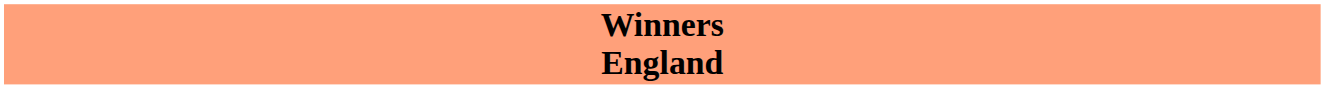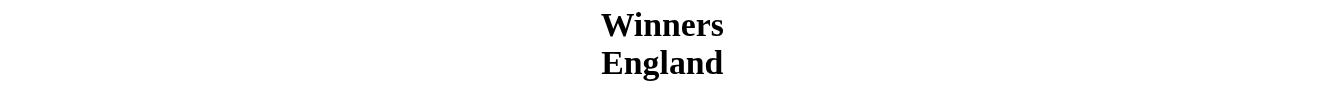(662, 43) lightsalmon background -> (662, 43) no background
